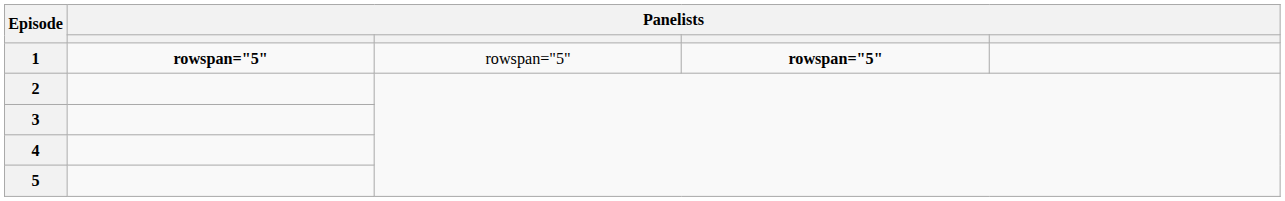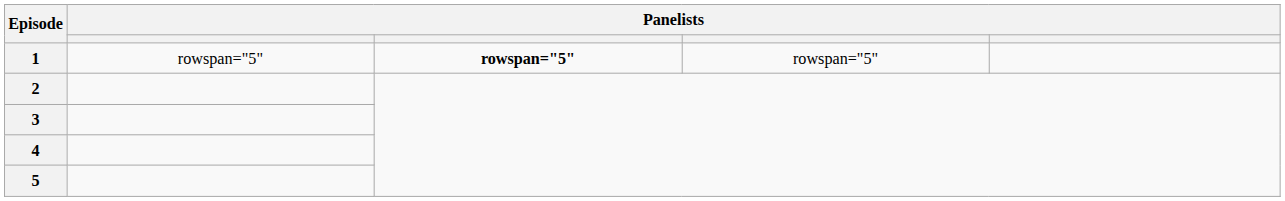(221, 58) bold -> (220, 58) normal
(528, 58) normal -> (528, 58) bold
(836, 58) bold -> (836, 58) normal
